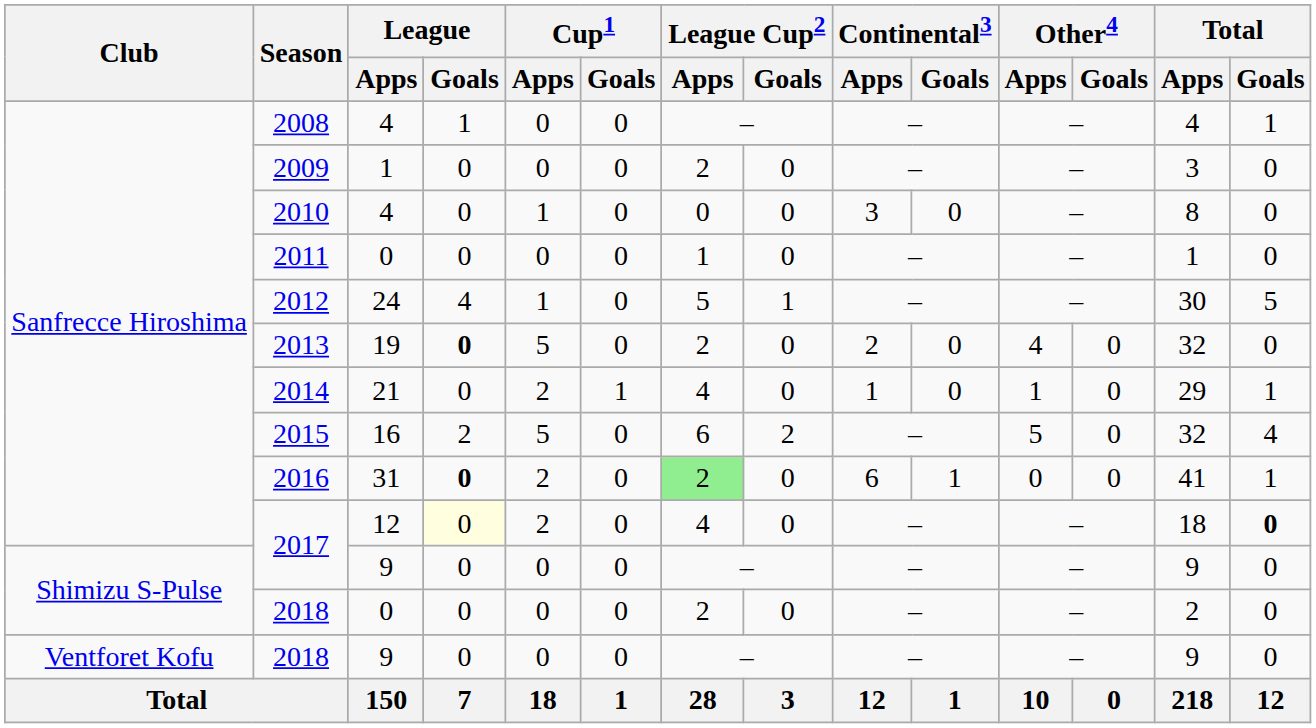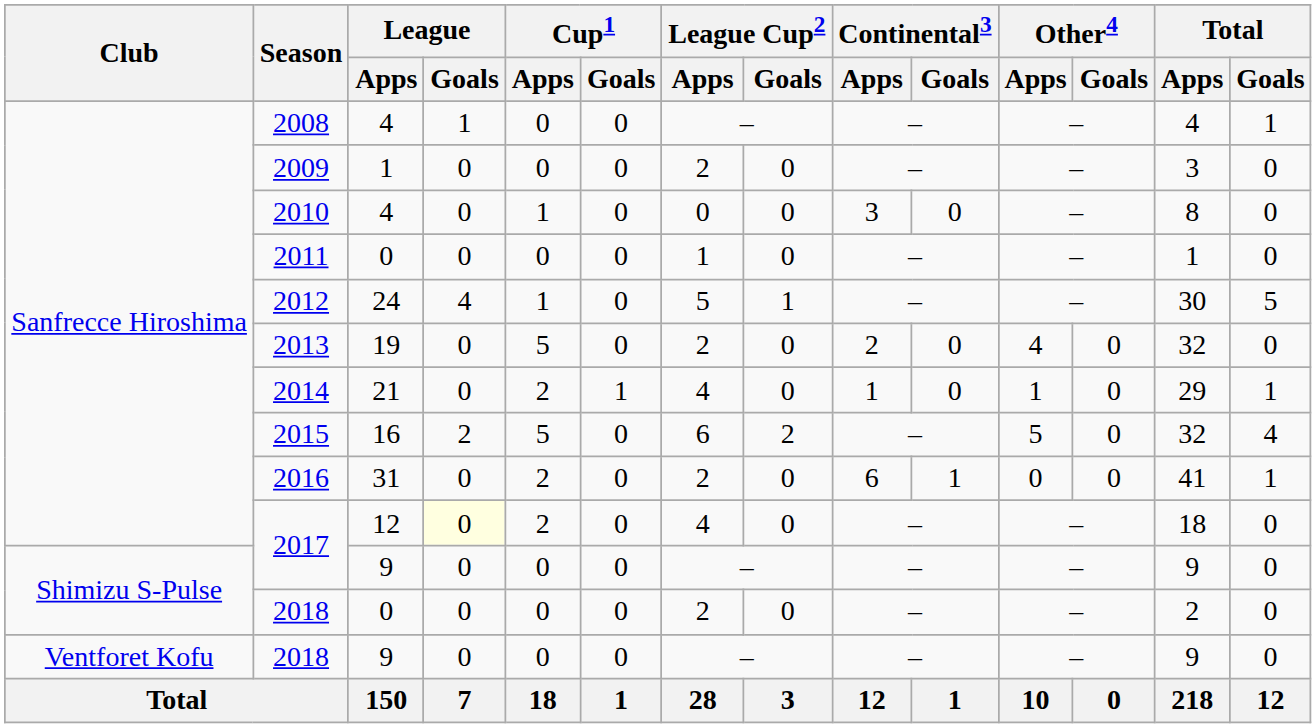(465, 345) bold -> (465, 345) normal
(465, 478) bold -> (465, 478) normal
(703, 478) lightgreen background -> (703, 478) no background
(1270, 522) bold -> (1270, 522) normal
